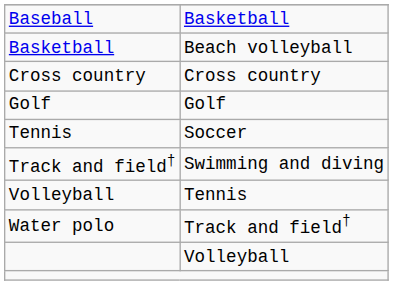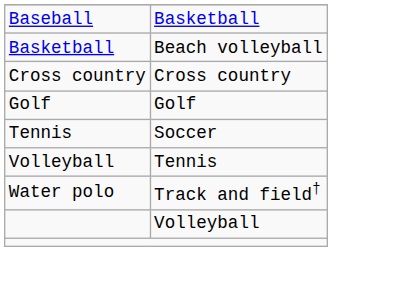- row: (284, 164)
